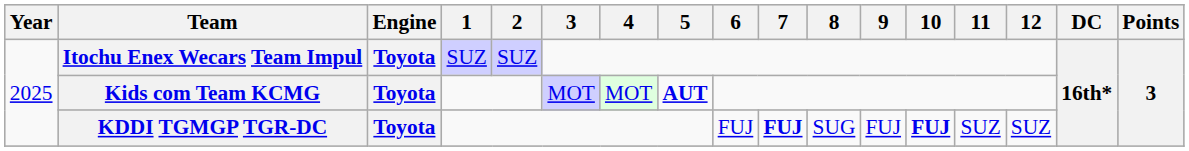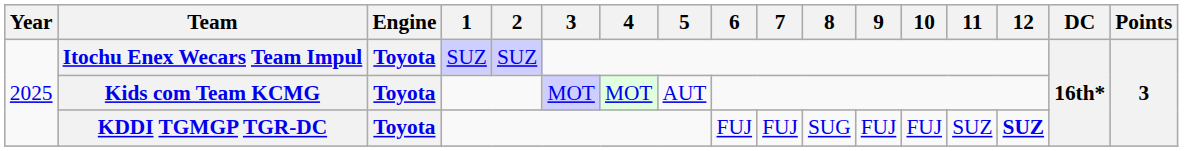(685, 92) bold -> (684, 92) normal
(783, 127) bold -> (780, 127) normal
(931, 127) bold -> (924, 127) normal
(1031, 127) normal -> (1023, 127) bold
